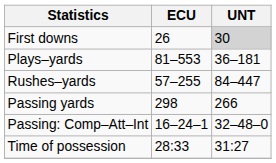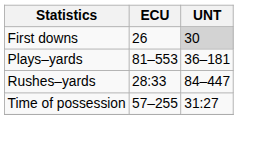(178, 81) 57–255 -> (149, 81) 28:33
- row: (51, 103)
- row: (78, 125)
(172, 147) 28:33 -> (155, 103) 57–255
